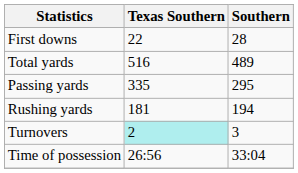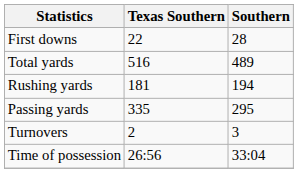rows swapped: (50, 109) <-> (48, 86)
(131, 132) paleturquoise background -> (131, 132) no background
